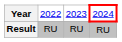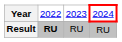(51, 30) normal -> (51, 30) bold
